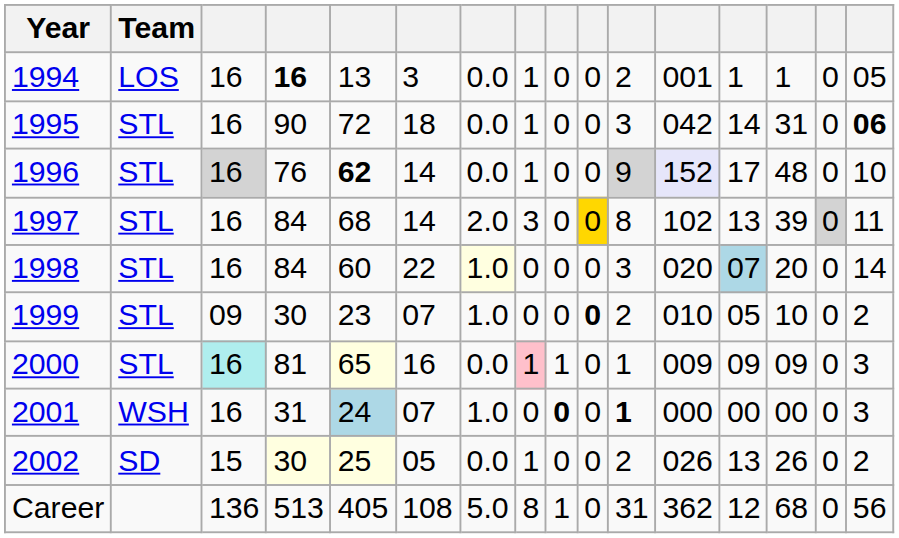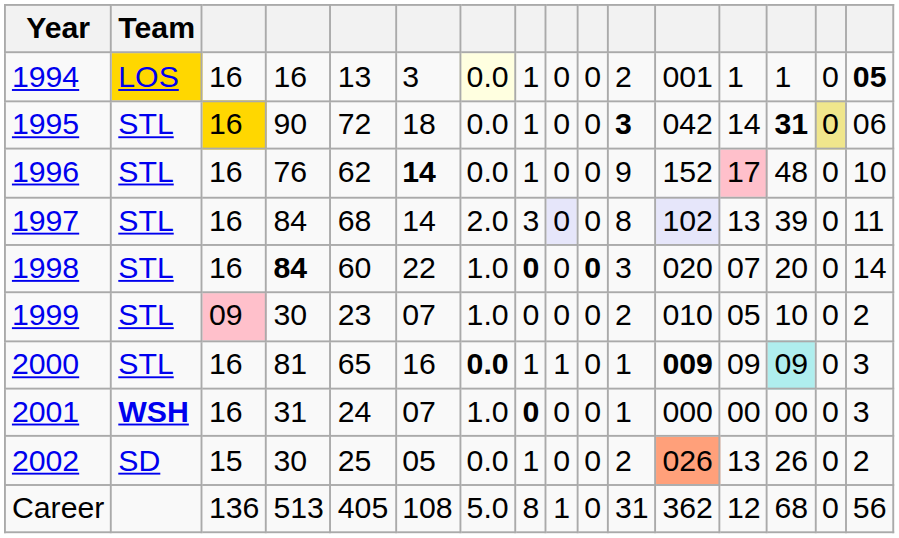(149, 76) no background -> (149, 76) gold background
(290, 76) bold -> (290, 76) normal
(488, 76) no background -> (488, 76) lightyellow background
(870, 76) normal -> (870, 76) bold
(226, 124) no background -> (226, 124) gold background
(623, 124) normal -> (623, 124) bold
(791, 124) normal -> (791, 124) bold
(830, 124) no background -> (830, 124) khaki background
(870, 124) bold -> (870, 124) normal
(226, 172) lightgrey background -> (226, 172) no background
(355, 172) bold -> (355, 172) normal
(419, 172) normal -> (419, 172) bold
(623, 172) lightgrey background -> (623, 172) no background
(688, 172) lavender background -> (688, 172) no background
(744, 172) no background -> (744, 172) pink background
(562, 220) no background -> (562, 220) lavender background
(593, 220) gold background -> (593, 220) no background
(688, 220) no background -> (688, 220) lavender background
(830, 220) lightgrey background -> (830, 220) no background
(290, 268) normal -> (290, 268) bold
(488, 268) lightyellow background -> (488, 268) no background
(531, 268) normal -> (531, 268) bold
(593, 268) normal -> (593, 268) bold
(744, 268) lightblue background -> (744, 268) no background
(226, 316) no background -> (226, 316) pink background
(593, 316) bold -> (593, 316) normal
(226, 364) paleturquoise background -> (226, 364) no background
(355, 364) lightyellow background -> (355, 364) no background
(488, 364) normal -> (488, 364) bold
(531, 364) pink background -> (531, 364) no background
(688, 364) normal -> (688, 364) bold
(791, 364) no background -> (791, 364) paleturquoise background
(154, 412) normal -> (154, 412) bold
(355, 412) lightblue background -> (355, 412) no background
(531, 412) normal -> (531, 412) bold
(562, 412) bold -> (562, 412) normal
(623, 412) bold -> (623, 412) normal
(290, 460) lightyellow background -> (290, 460) no background
(355, 460) lightyellow background -> (355, 460) no background
(688, 460) no background -> (688, 460) lightsalmon background
